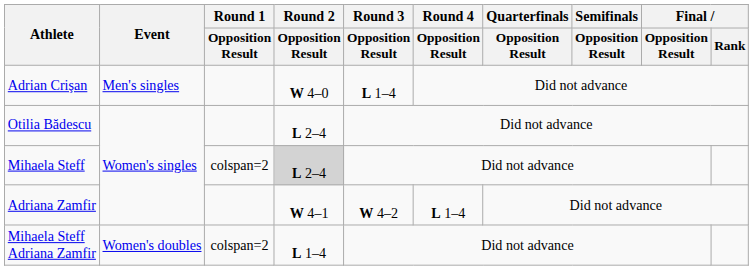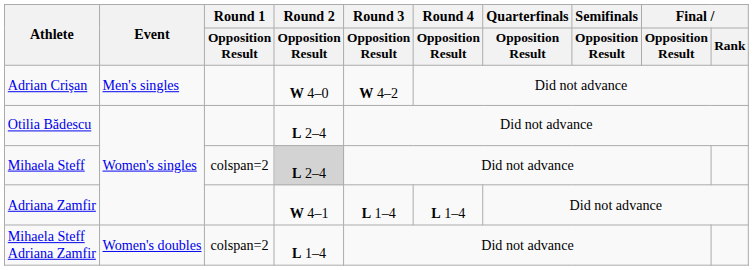(379, 94) L 1–4 -> (379, 94) W 4–2
(379, 213) W 4–2 -> (379, 213) L 1–4
